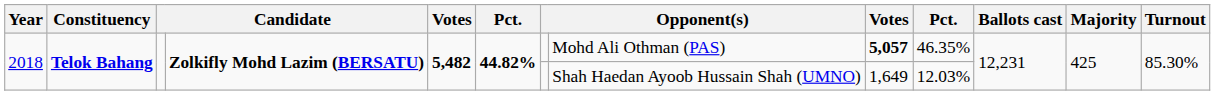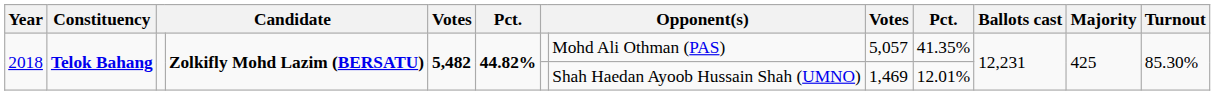(888, 47) bold -> (888, 47) normal
(943, 47) 46.35% -> (943, 47) 41.35%
(888, 75) 1,649 -> (888, 75) 1,469
(943, 75) 12.03% -> (943, 75) 12.01%
